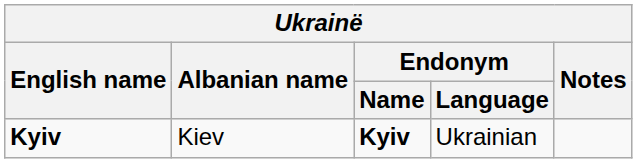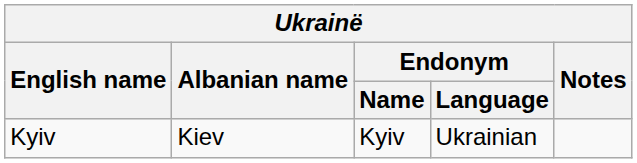(36, 137) bold -> (33, 137) normal
(385, 137) bold -> (382, 137) normal
